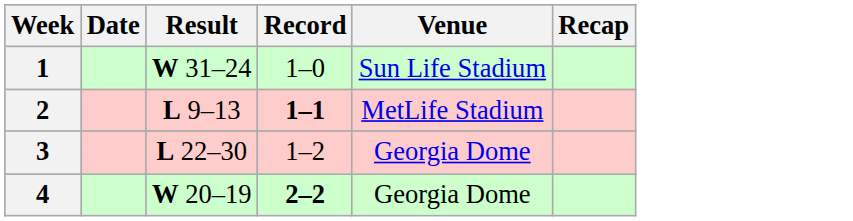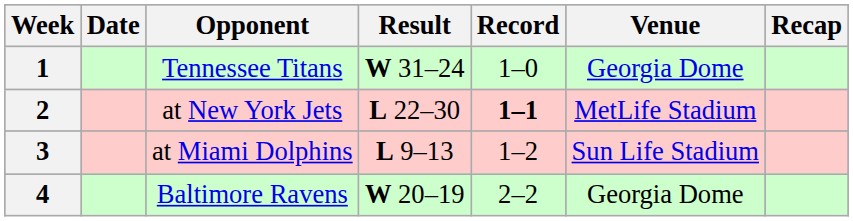+ column: (252, 25)
(452, 67) Sun Life Stadium -> (665, 67) Georgia Dome
(202, 109) L 9–13 -> (415, 109) L 22–30
(202, 151) L 22–30 -> (415, 151) L 9–13
(452, 151) Georgia Dome -> (665, 151) Sun Life Stadium
(305, 194) bold -> (518, 194) normal
